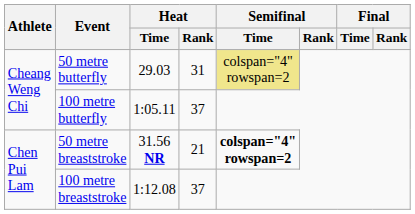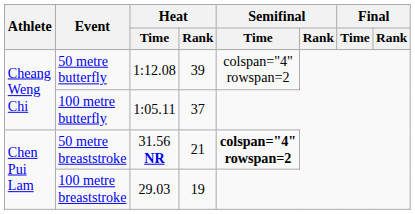(154, 70) 29.03 -> (154, 70) 1:12.08
(198, 70) 31 -> (198, 70) 39
(258, 70) khaki background -> (258, 70) no background
(154, 189) 1:12.08 -> (154, 189) 29.03
(198, 189) 37 -> (198, 189) 19
